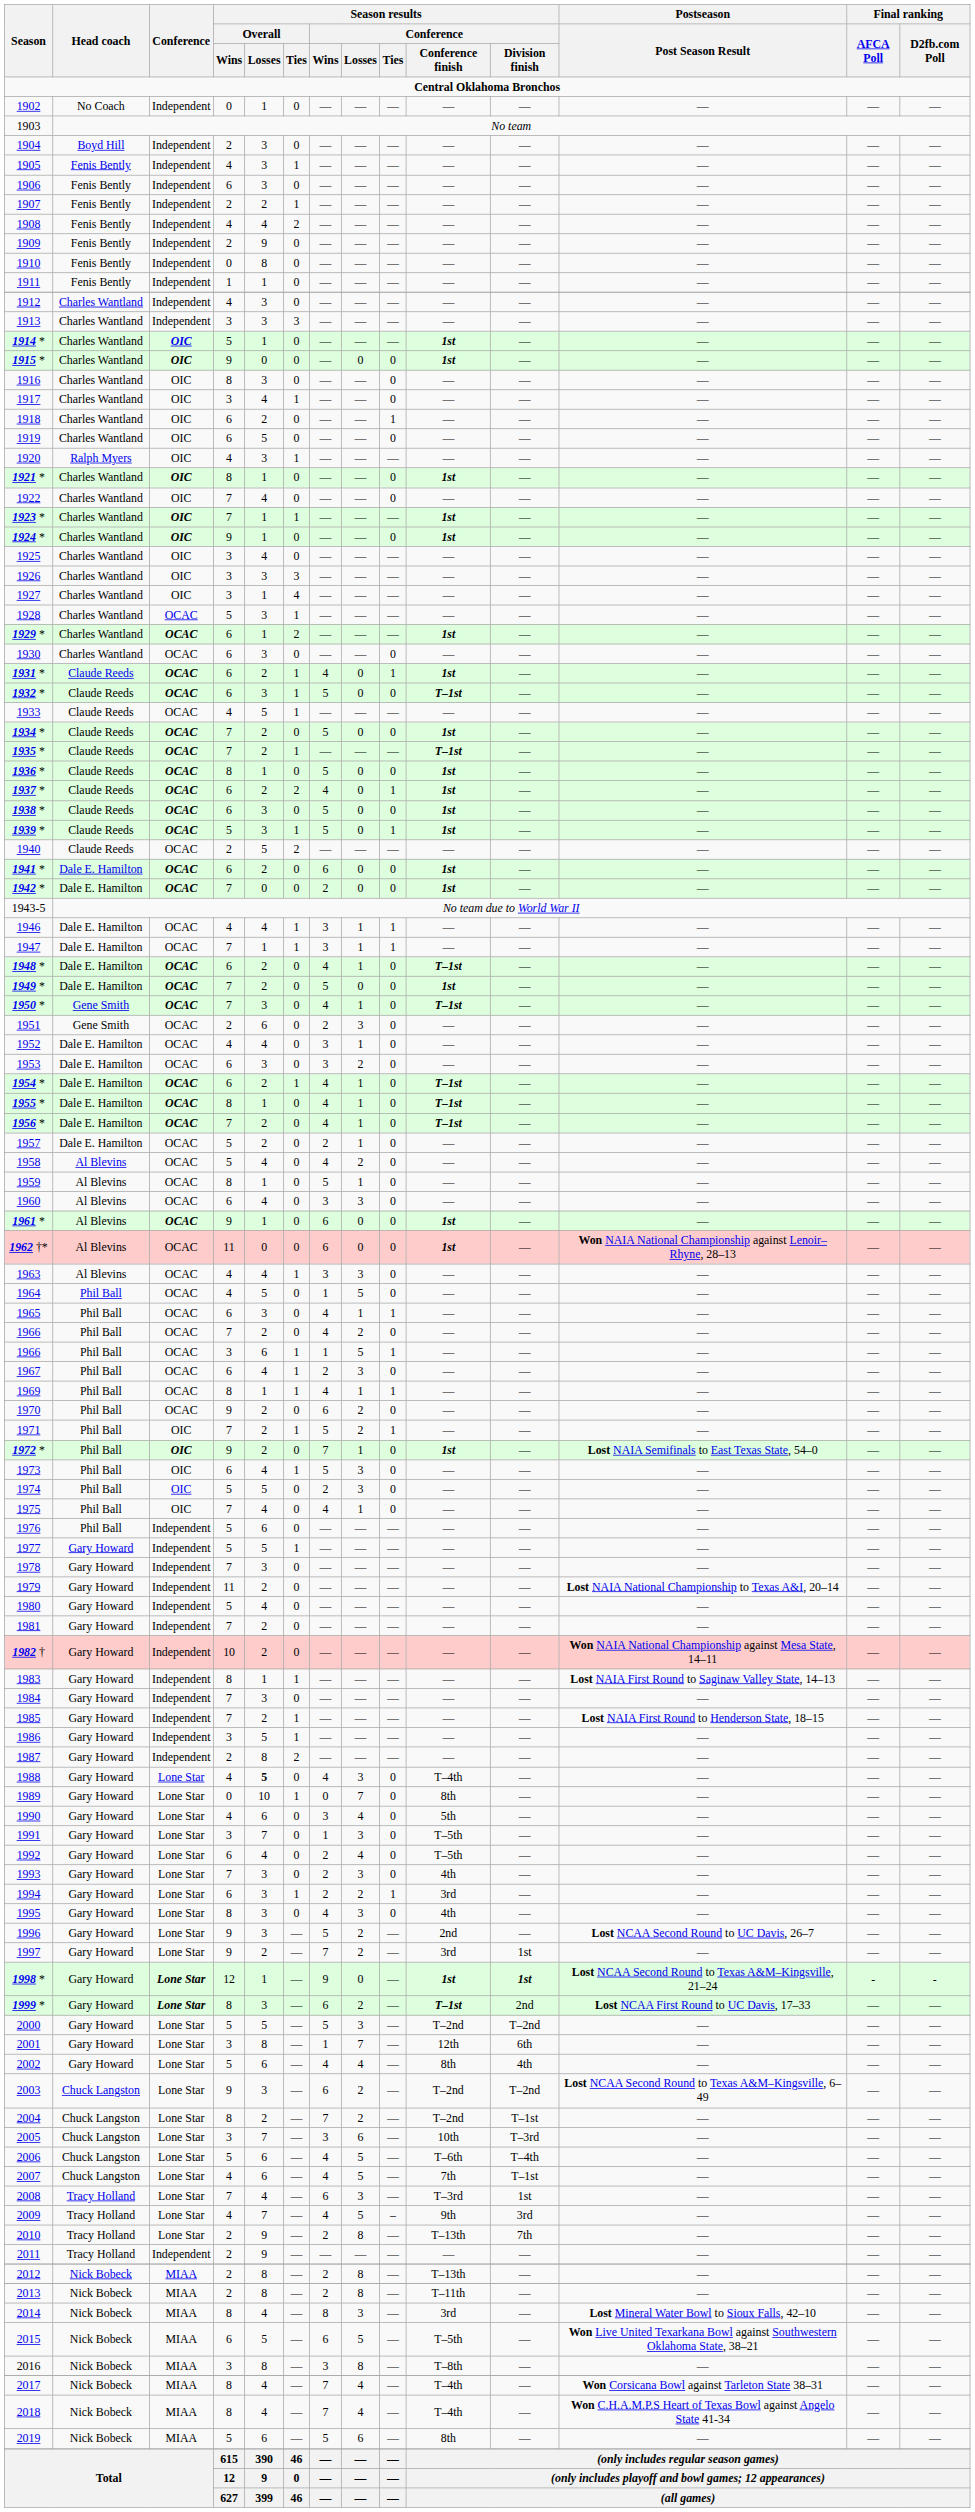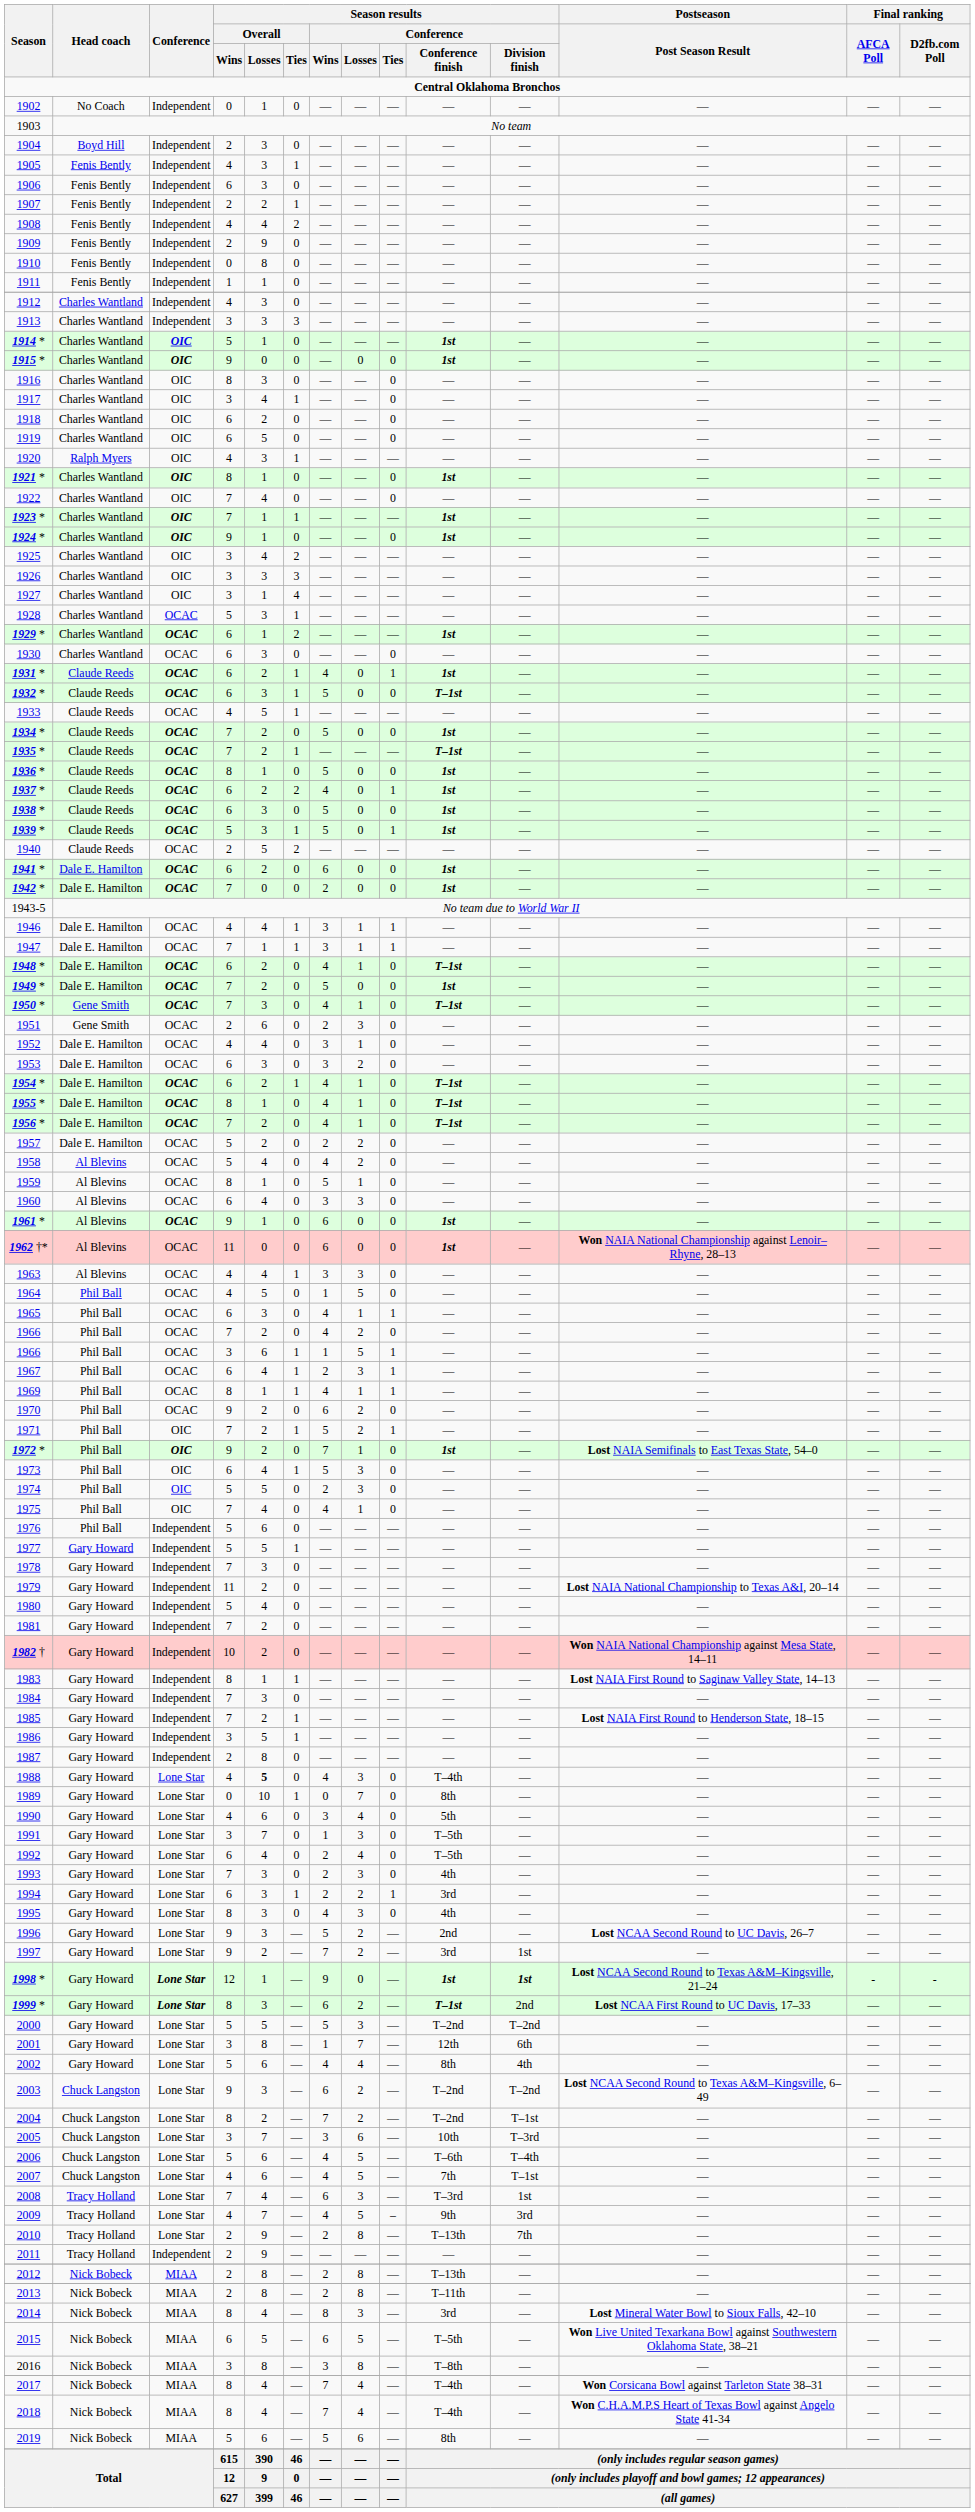(393, 419) 1 -> (393, 419) 0
(296, 556) 0 -> (296, 556) 2
(361, 1142) 1 -> (361, 1142) 2
(393, 1371) 0 -> (393, 1371) 1
(296, 1757) 2 -> (296, 1757) 0
